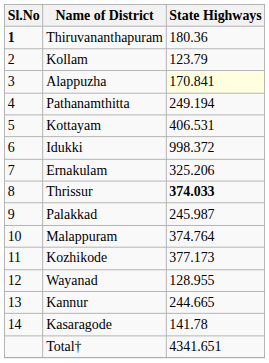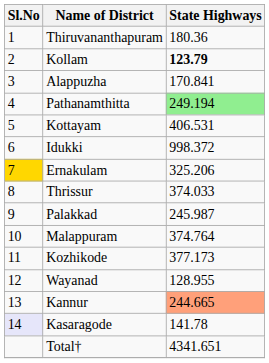(11, 37) bold -> (11, 37) normal
(188, 59) normal -> (188, 59) bold
(192, 81) lightyellow background -> (192, 81) no background
(192, 103) no background -> (192, 103) lightgreen background
(11, 170) no background -> (11, 170) gold background
(192, 192) bold -> (192, 192) normal
(192, 302) no background -> (192, 302) lightsalmon background
(15, 324) no background -> (15, 324) lavender background
